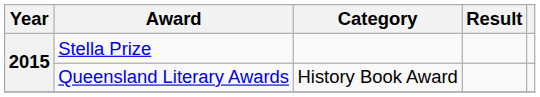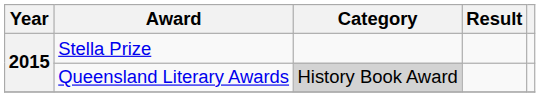(378, 77) no background -> (378, 77) lightgrey background
